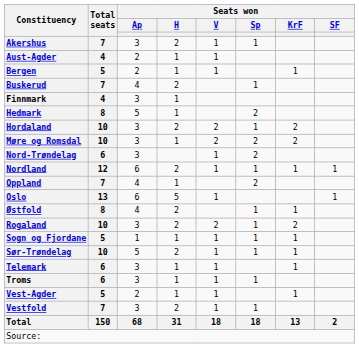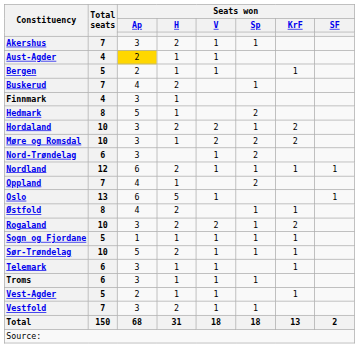(137, 57) no background -> (137, 57) gold background
